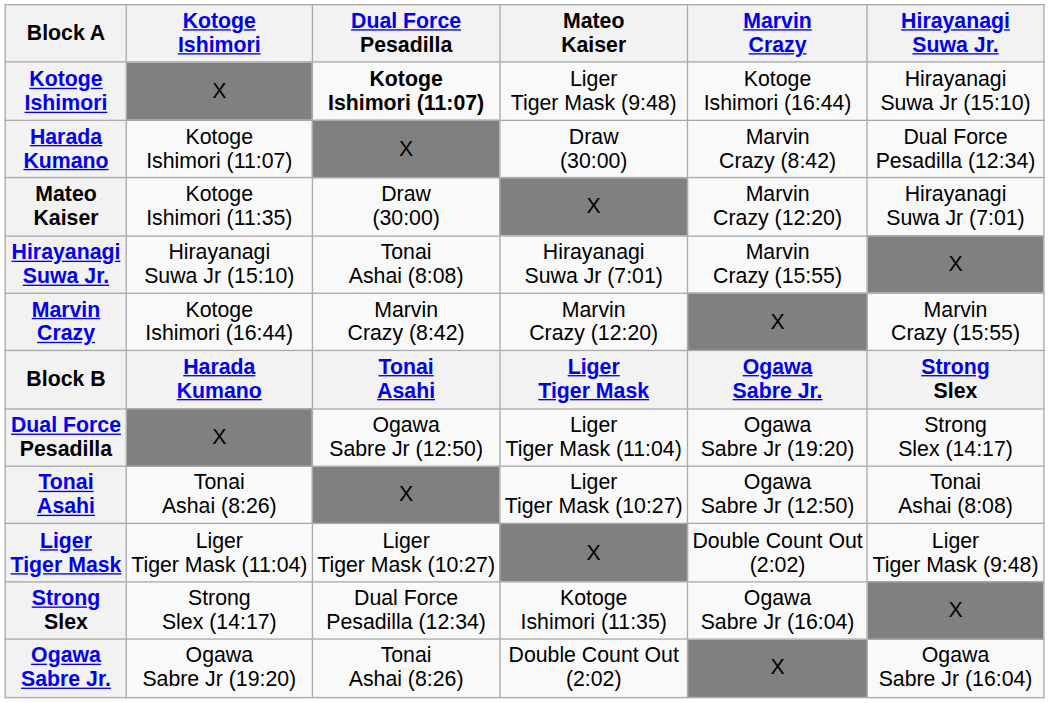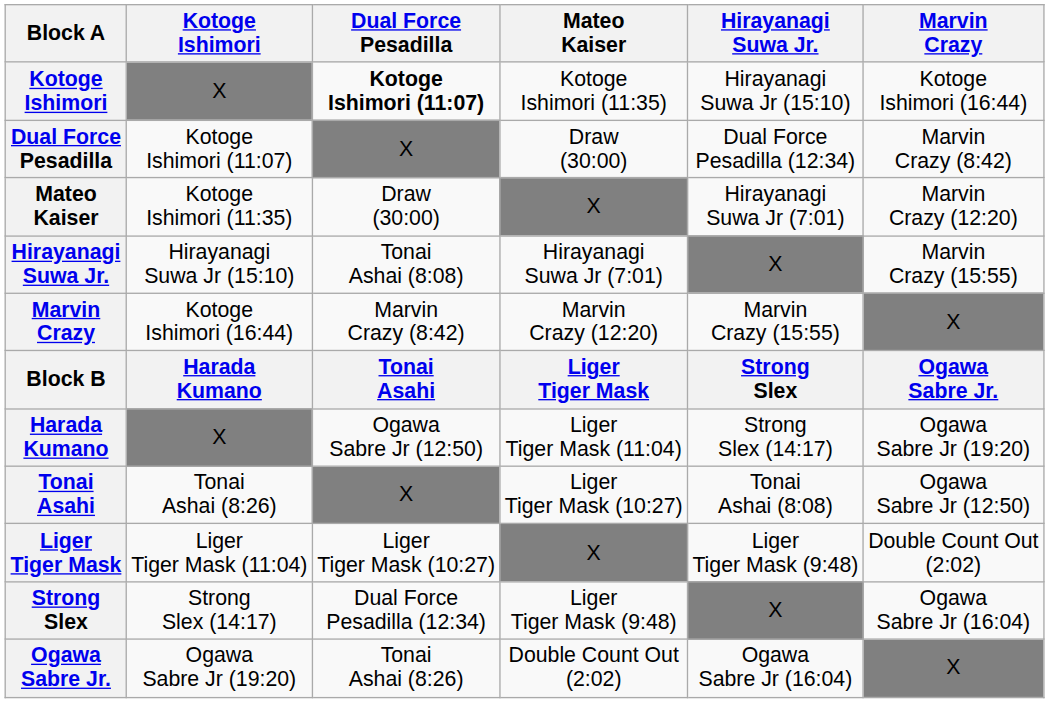columns swapped: (956, 33) <-> (778, 33)
(594, 91) Liger Tiger Mask (9:48) -> (594, 91) Kotoge Ishimori (11:35)
(66, 148) Harada Kumano -> (66, 148) Dual Force Pesadilla
(66, 437) Dual Force Pesadilla -> (66, 437) Harada Kumano
(594, 610) Kotoge Ishimori (11:35) -> (594, 610) Liger Tiger Mask (9:48)
